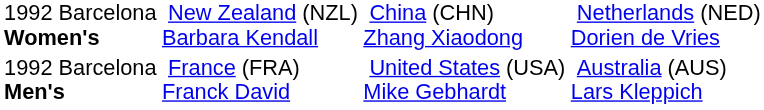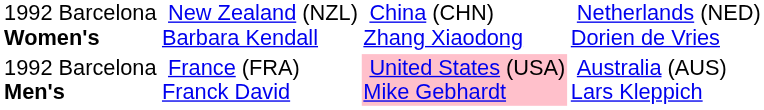(464, 79) no background -> (464, 79) pink background
